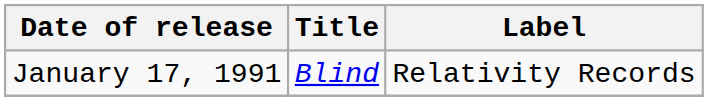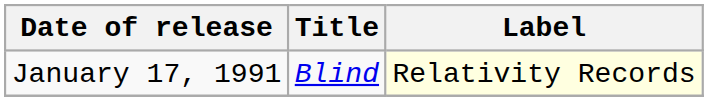(544, 74) no background -> (544, 74) lightyellow background
